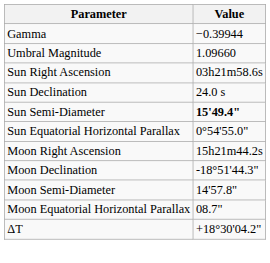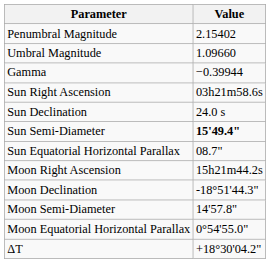+ row: (62, 33)
rows swapped: (54, 53) <-> (27, 33)
(222, 131) 0°54'55.0" -> (209, 151) 08.7"
(209, 209) 08.7" -> (222, 229) 0°54'55.0"
